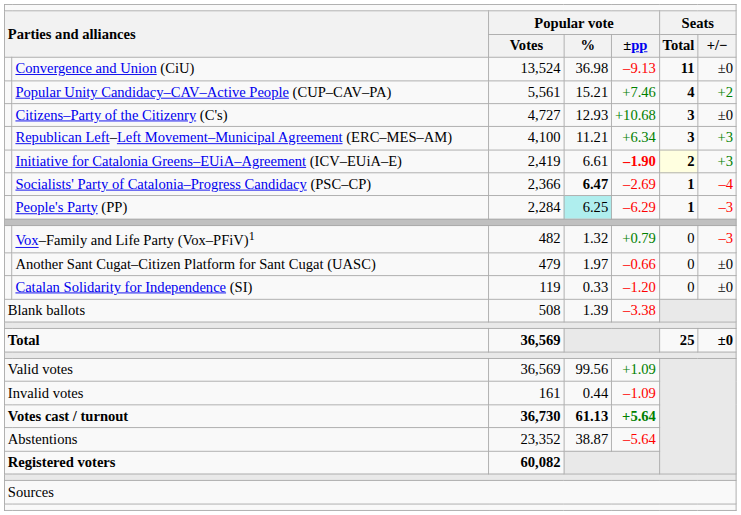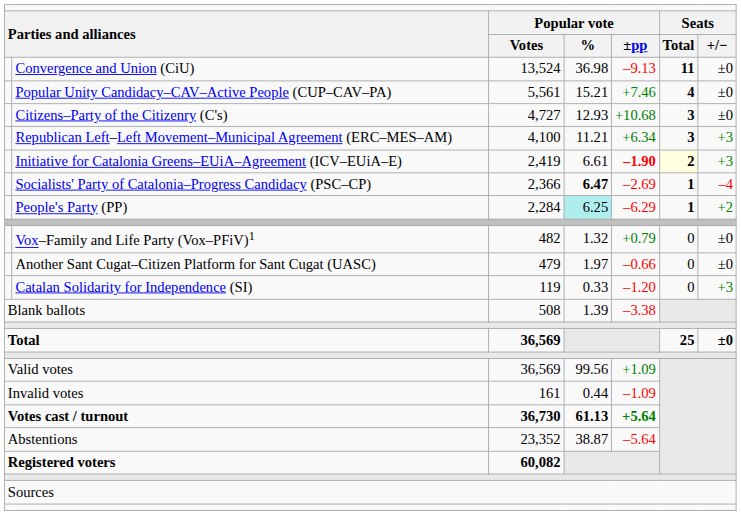(725, 92) +2 -> (725, 92) ±0
(726, 207) –3 -> (725, 207) +2
(726, 239) –3 -> (725, 239) ±0
(725, 287) ±0 -> (725, 287) +3
